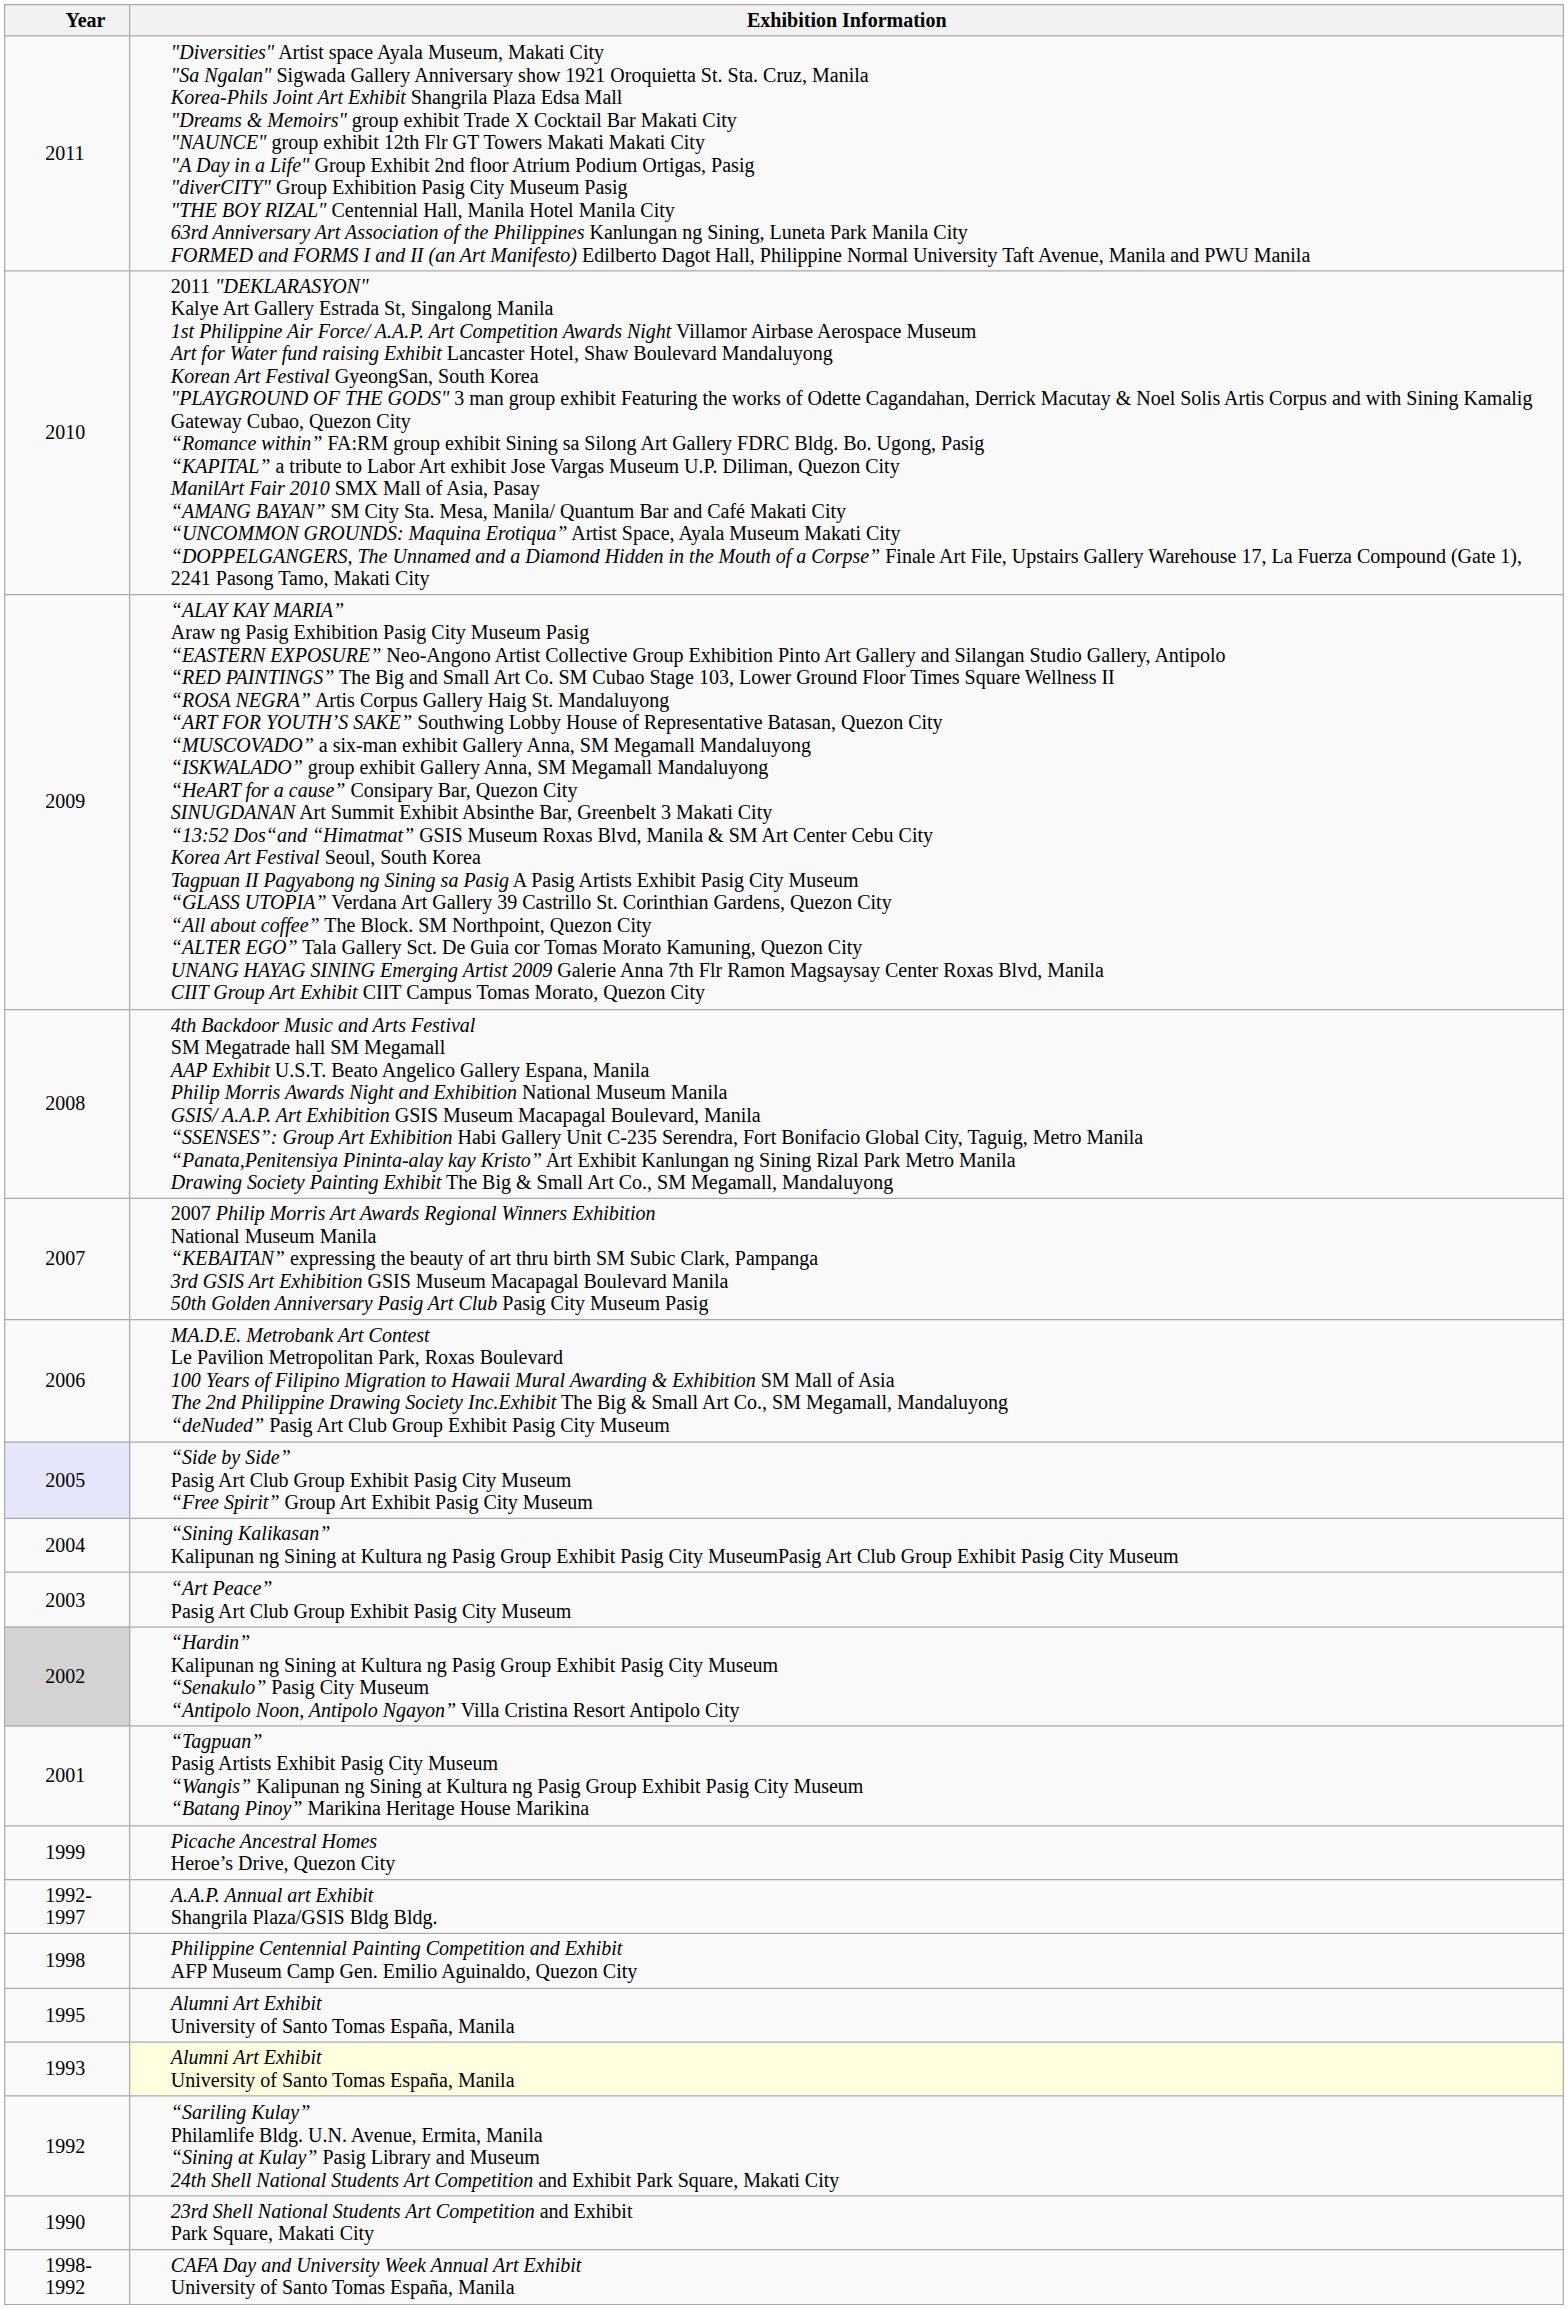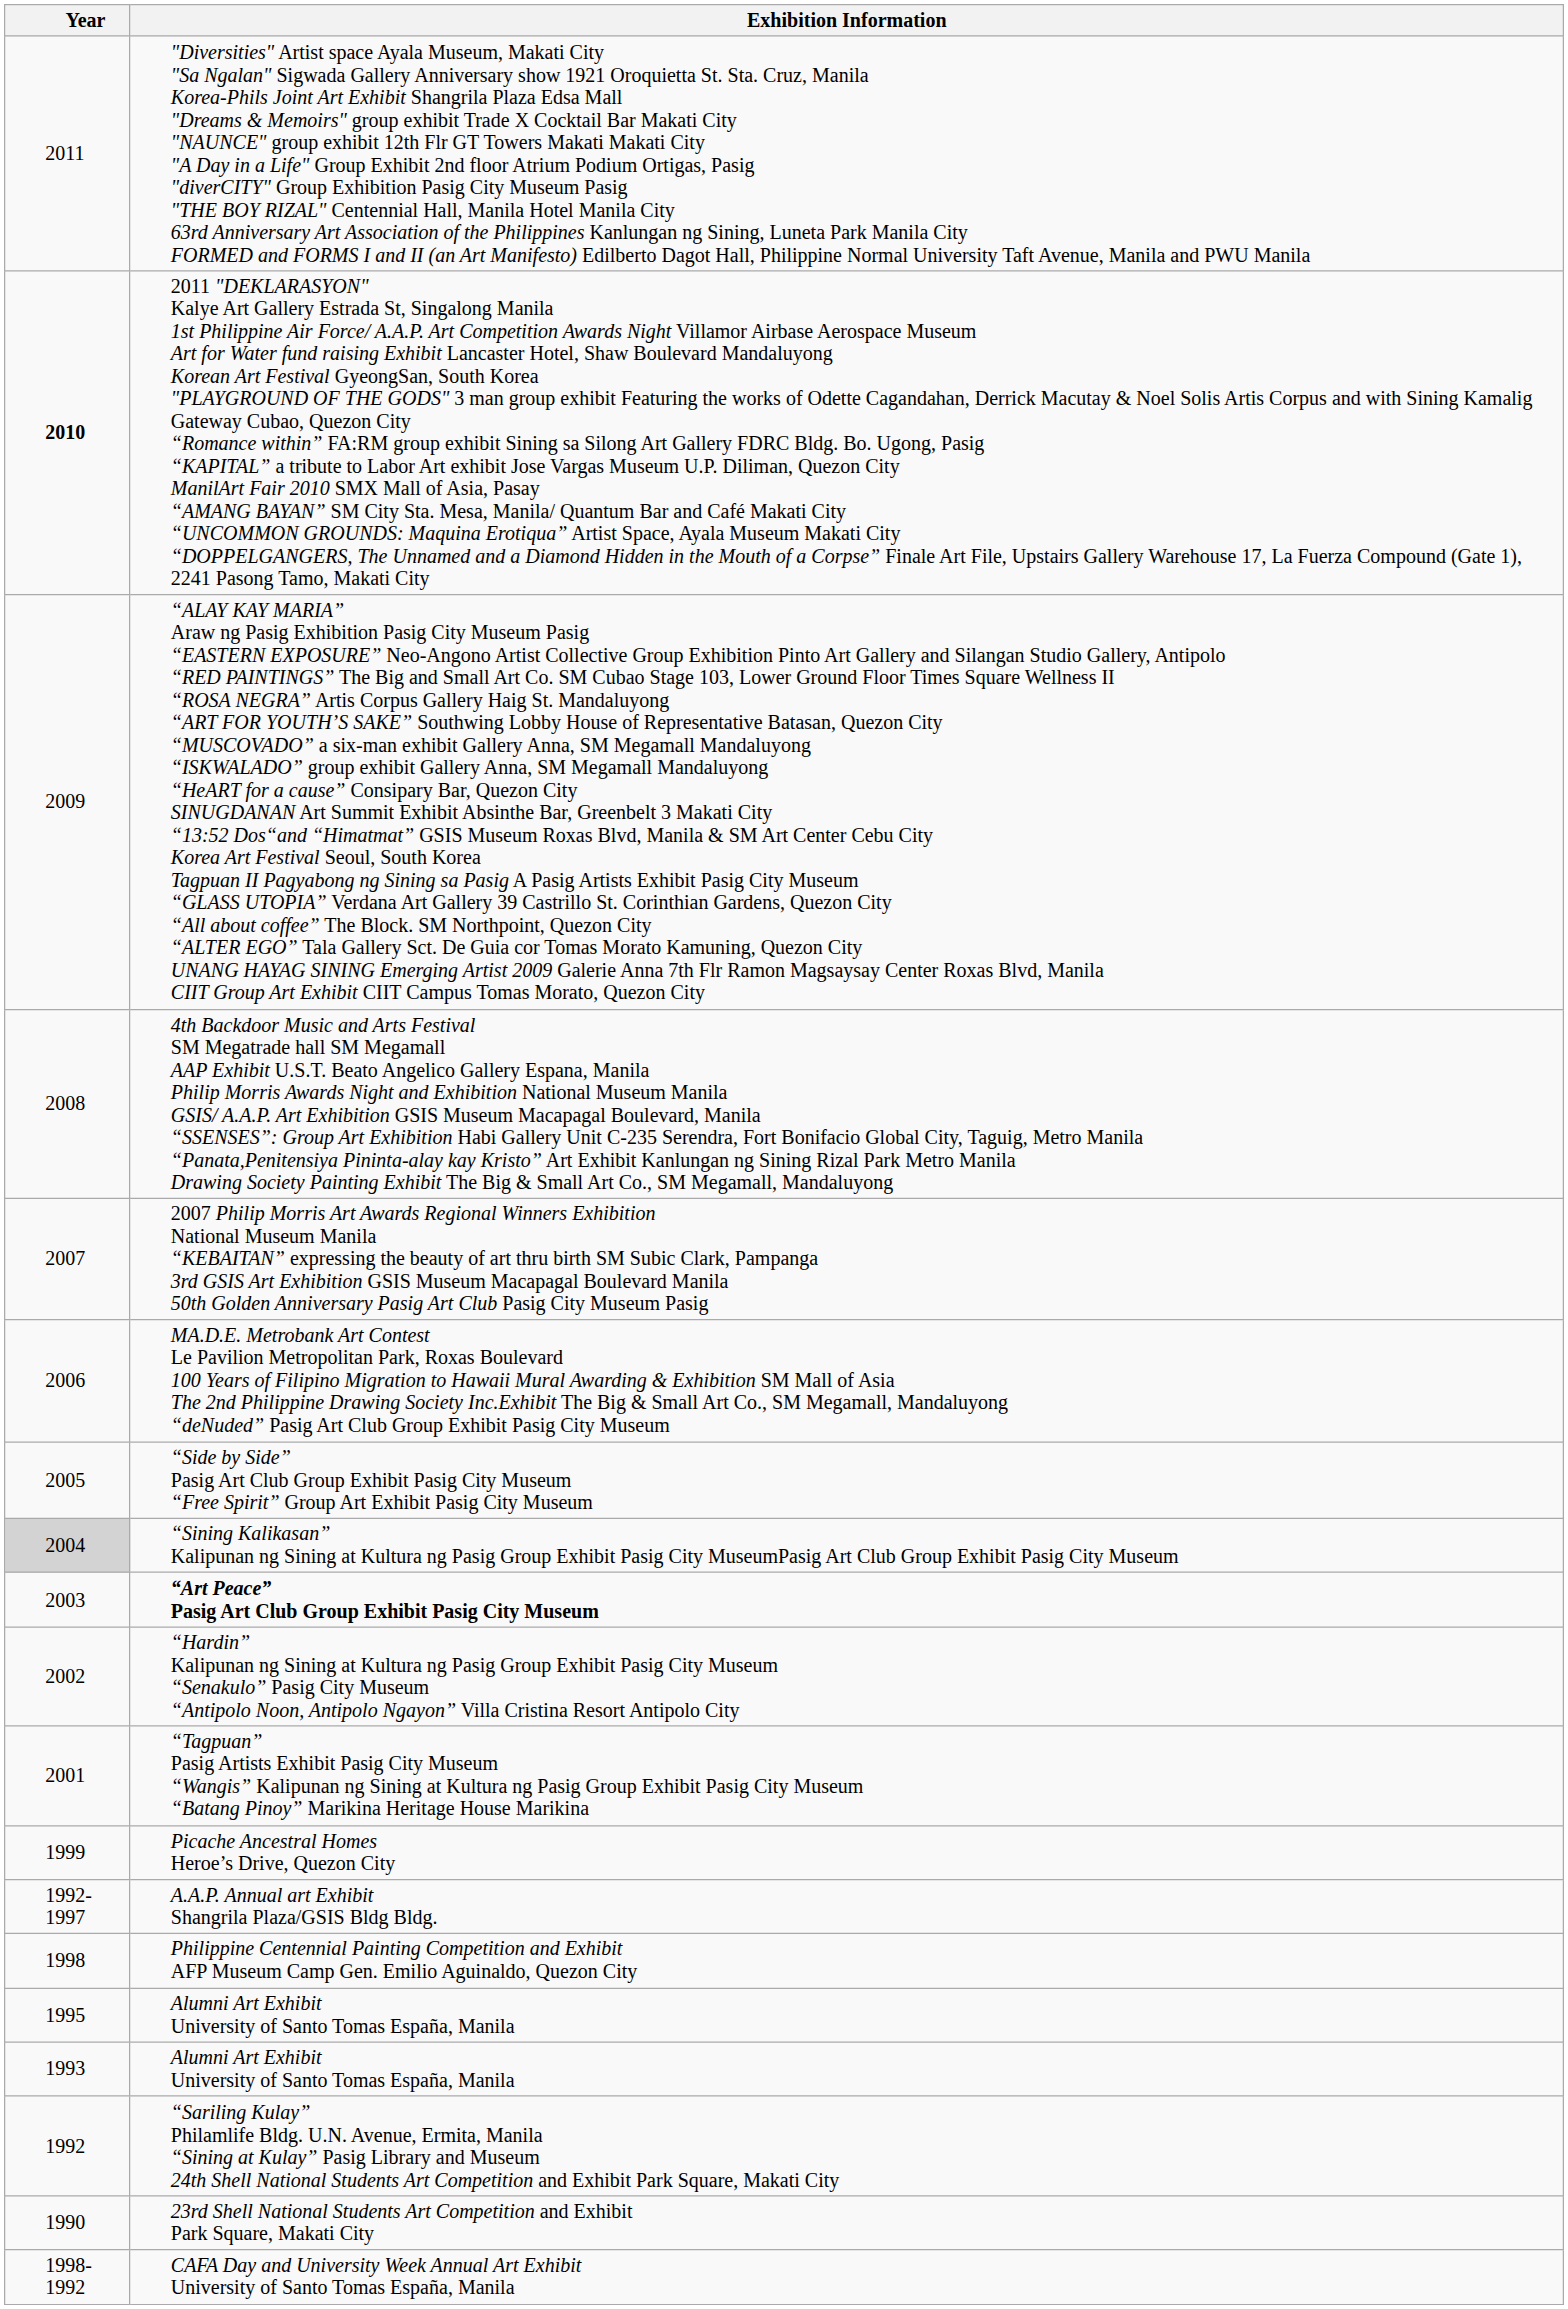(65, 432) normal -> (65, 432) bold
(65, 1479) lavender background -> (65, 1479) no background
(65, 1545) no background -> (65, 1545) lightgrey background
(371, 1599) normal -> (385, 1599) bold
(65, 1676) lightgrey background -> (65, 1676) no background
(343, 2069) lightyellow background -> (343, 2069) no background
